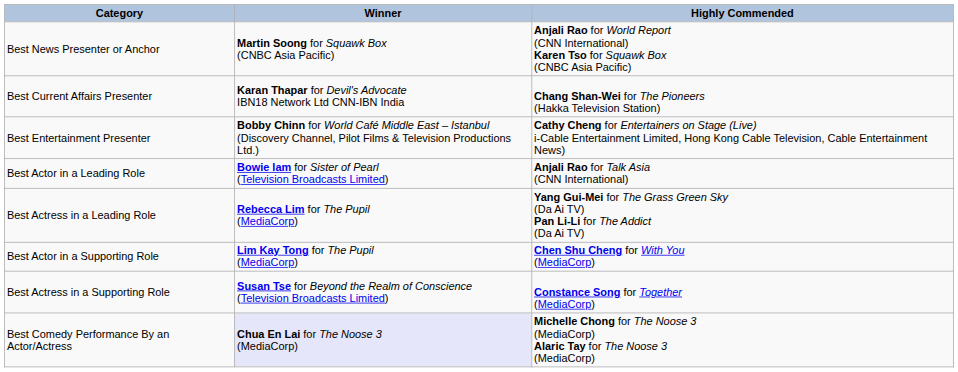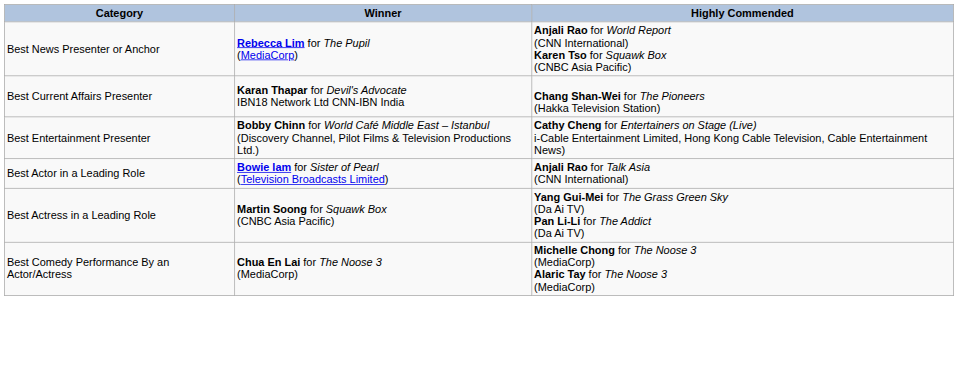(312, 49) Martin Soong for Squawk Box (CNBC Asia Pacific) -> (303, 49) Rebecca Lim for The Pupil (MediaCorp)
(303, 215) Rebecca Lim for The Pupil (MediaCorp) -> (312, 215) Martin Soong for Squawk Box (CNBC Asia Pacific)
- row: (83, 257)
- row: (88, 293)
(309, 340) lavender background -> (309, 269) no background
